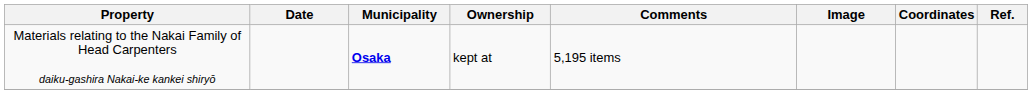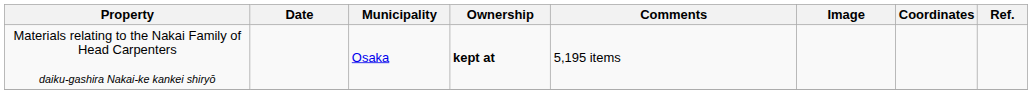(371, 57) bold -> (371, 57) normal
(472, 57) normal -> (474, 57) bold
